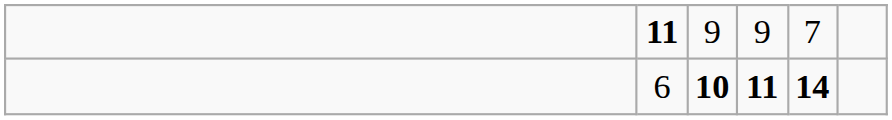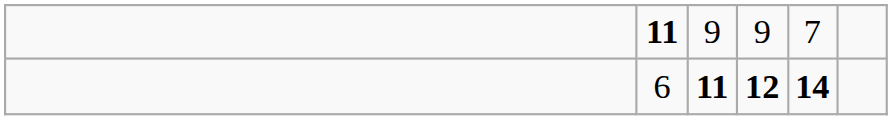(712, 85) 10 -> (712, 85) 11
(762, 85) 11 -> (762, 85) 12
